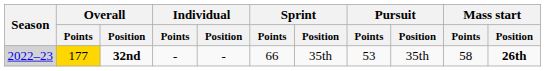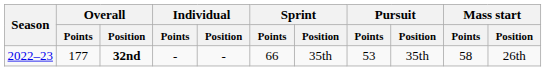(30, 55) lightgrey background -> (30, 55) no background
(78, 55) gold background -> (78, 55) no background
(514, 55) bold -> (514, 55) normal
